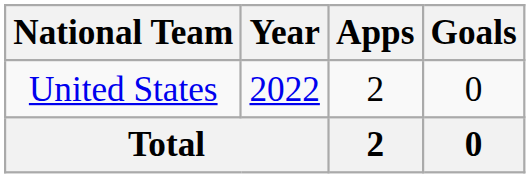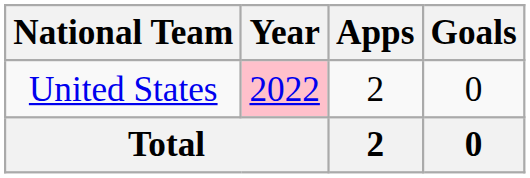(285, 88) no background -> (285, 88) pink background
